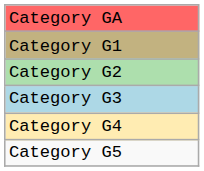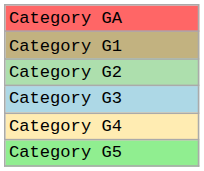(65, 153) no background -> (65, 153) lightgreen background
